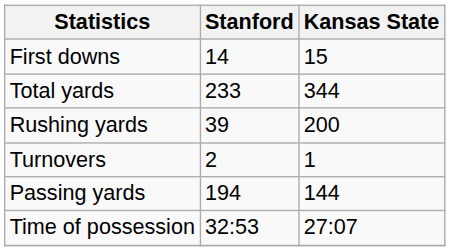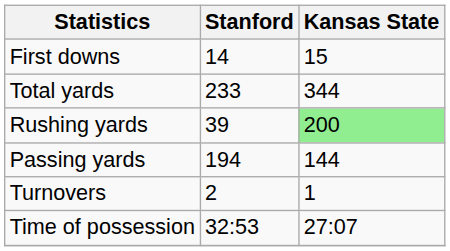(322, 124) no background -> (322, 124) lightgreen background
rows swapped: (77, 193) <-> (58, 159)
